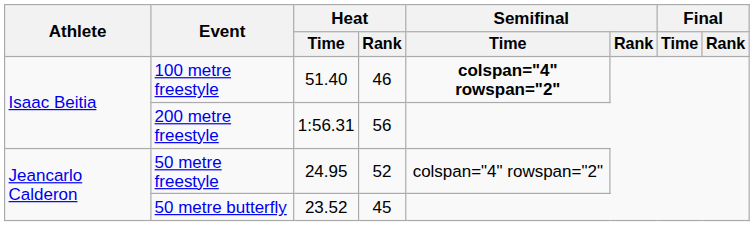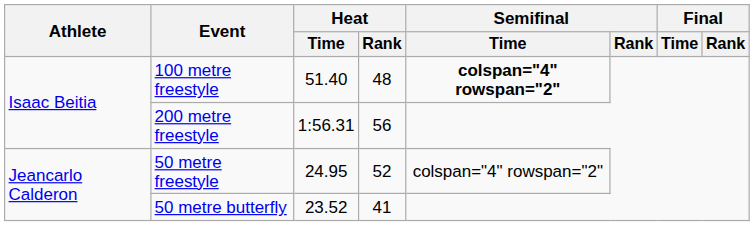(382, 80) 46 -> (382, 80) 48
(382, 208) 45 -> (382, 208) 41
